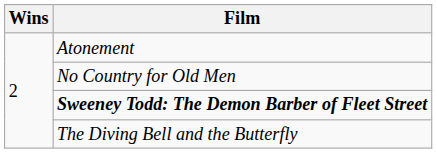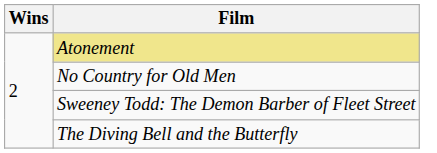(96, 47) no background -> (96, 47) khaki background
(242, 104) bold -> (236, 104) normal
